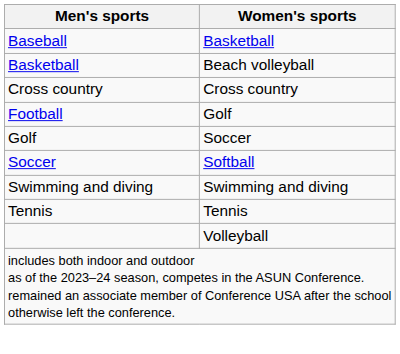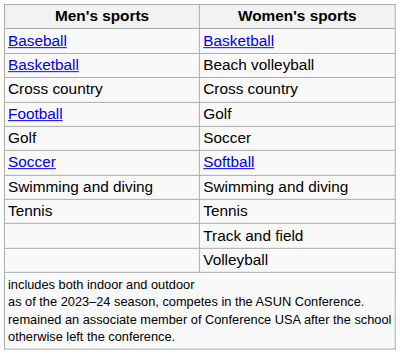+ row: (253, 235)
